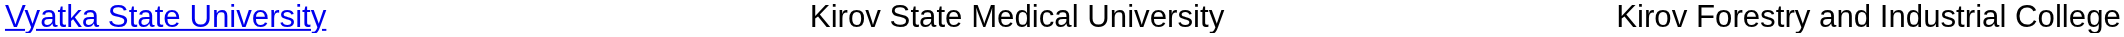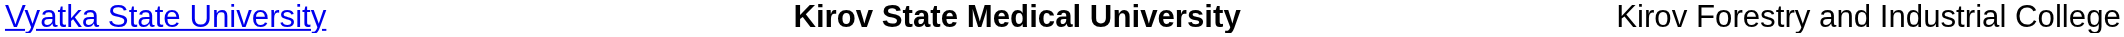(1017, 16) normal -> (1017, 16) bold
